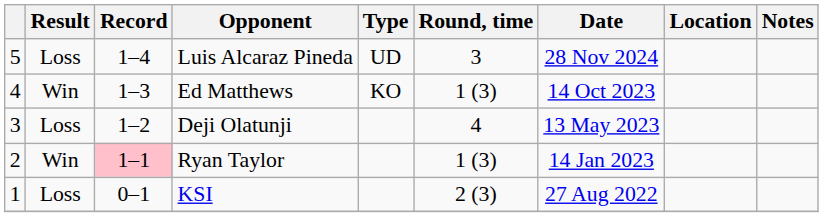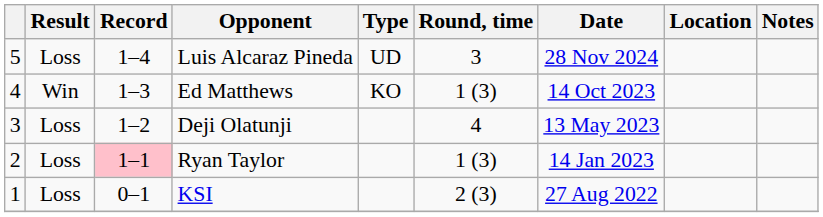(60, 159) Win -> (60, 159) Loss
